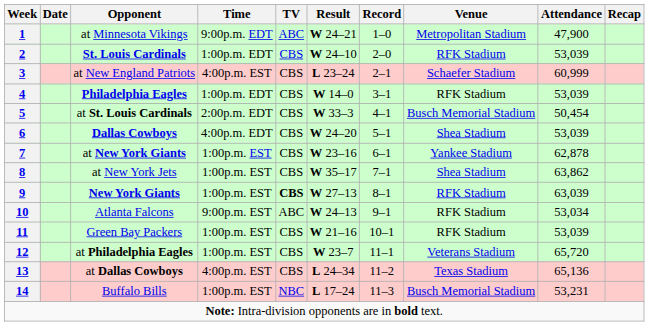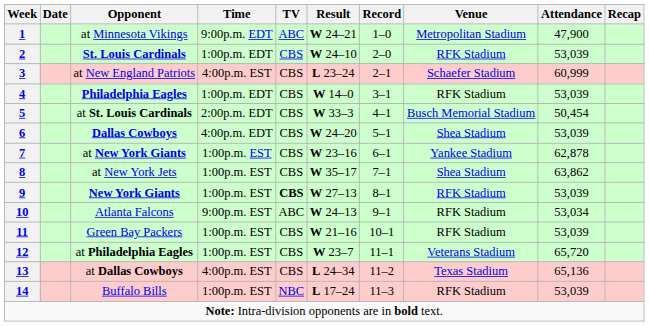(572, 192) 63,039 -> (572, 192) 53,039
(471, 291) Busch Memorial Stadium -> (471, 291) RFK Stadium
(572, 291) 53,231 -> (572, 291) 53,039
